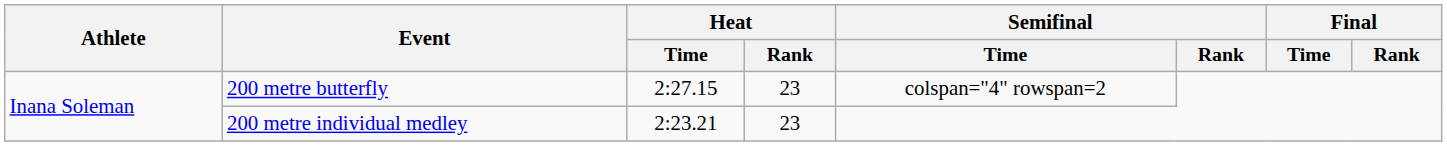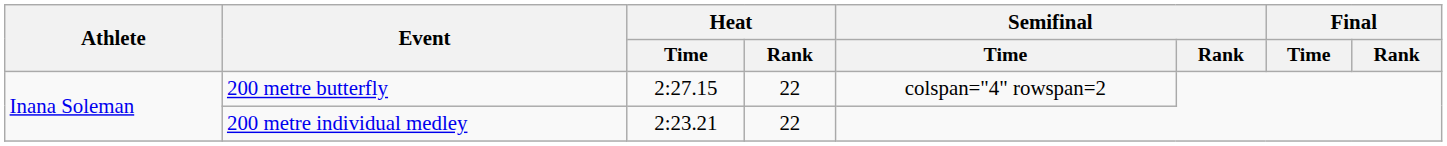(790, 89) 23 -> (790, 89) 22
(790, 123) 23 -> (790, 123) 22
